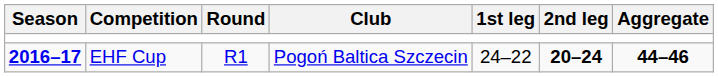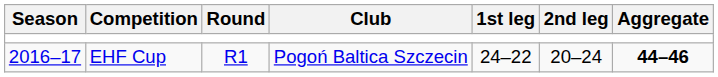(45, 57) bold -> (45, 57) normal
(576, 57) bold -> (576, 57) normal
